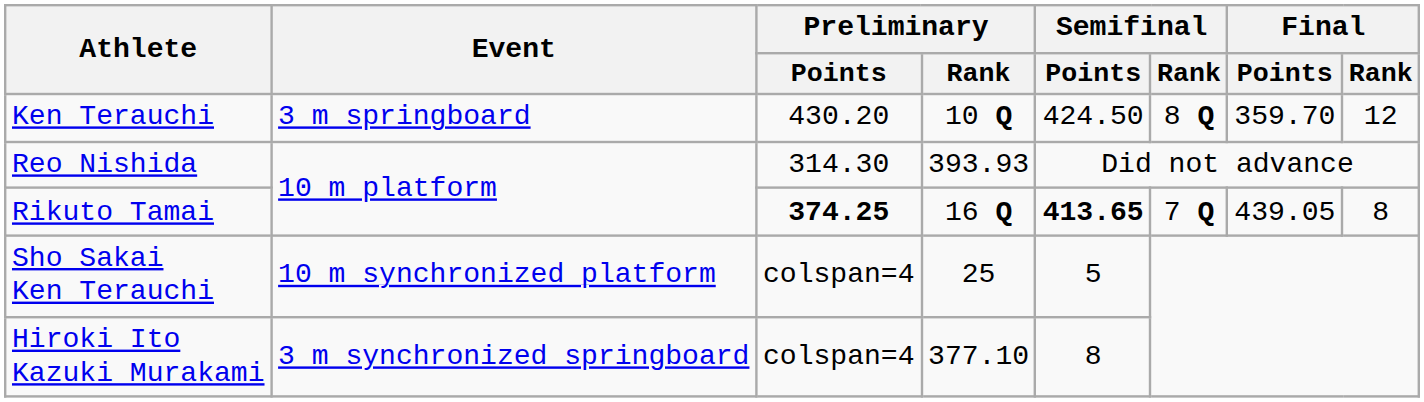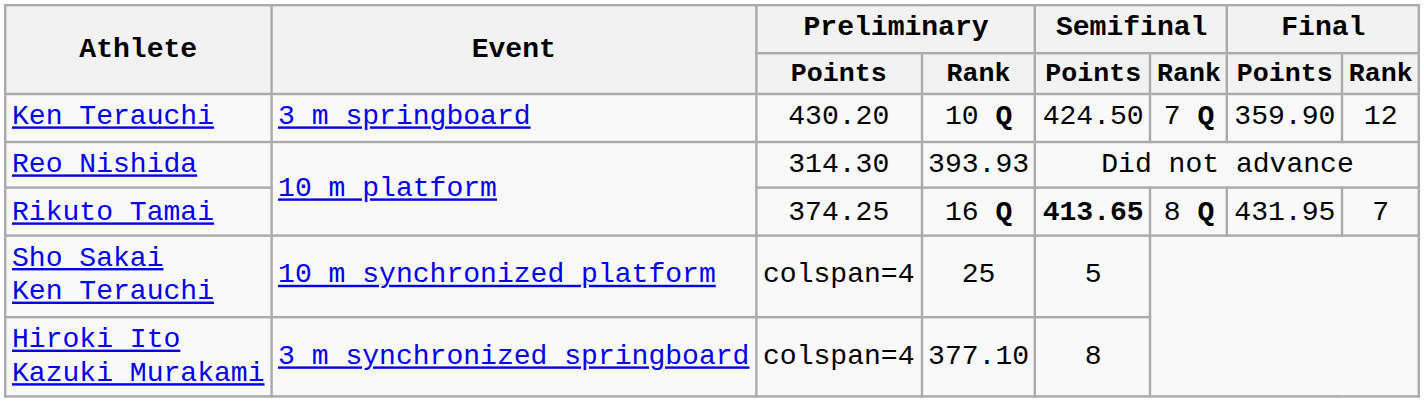(1189, 118) 8 Q -> (1189, 118) 7 Q
(1285, 118) 359.70 -> (1285, 118) 359.90
(839, 212) bold -> (839, 212) normal
(1189, 212) 7 Q -> (1189, 212) 8 Q
(1285, 212) 439.05 -> (1285, 212) 431.95
(1381, 212) 8 -> (1381, 212) 7
